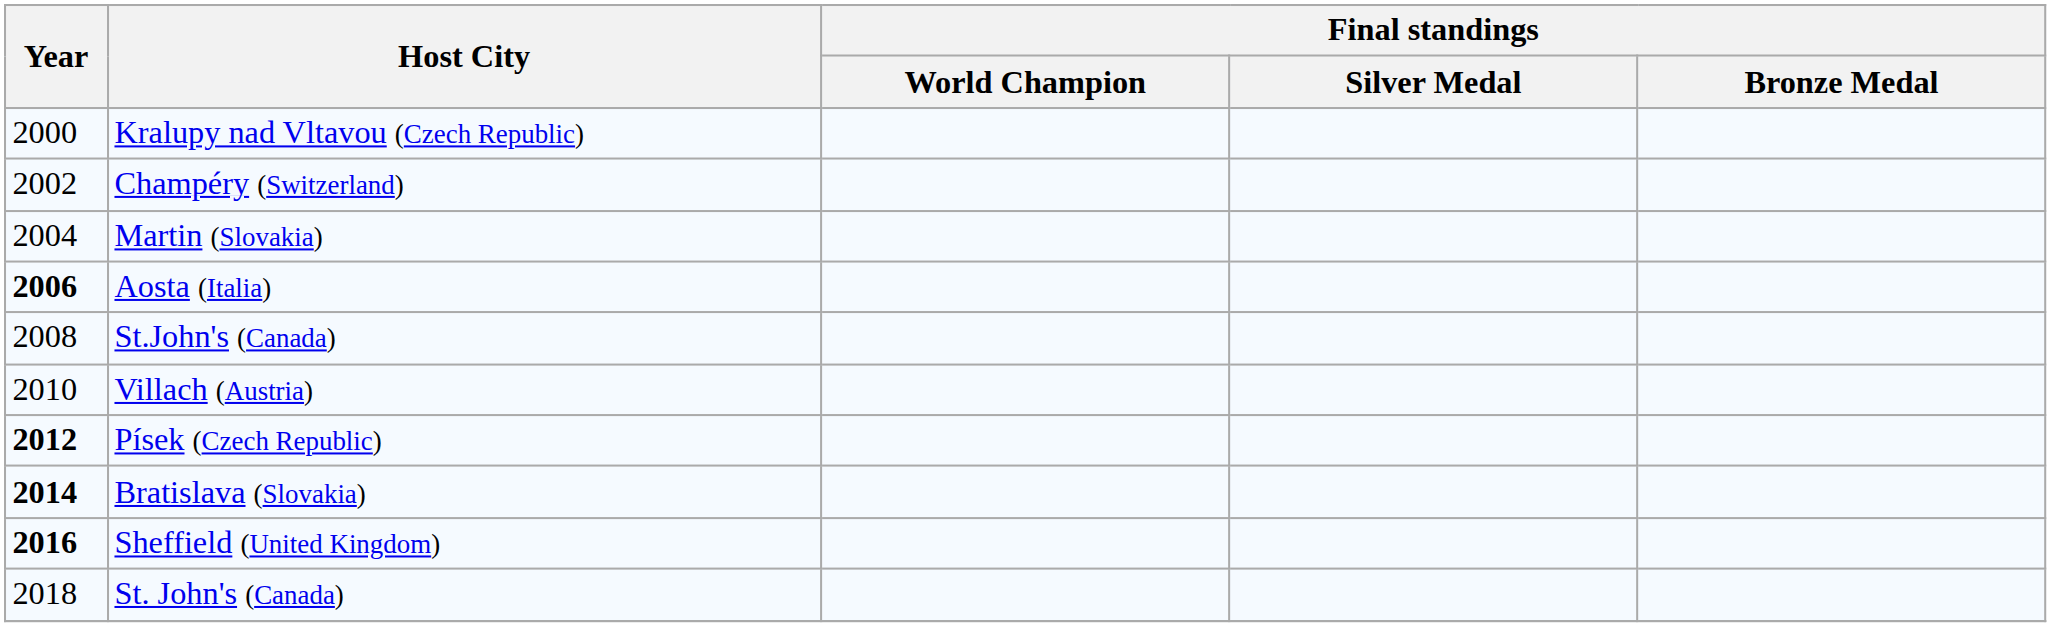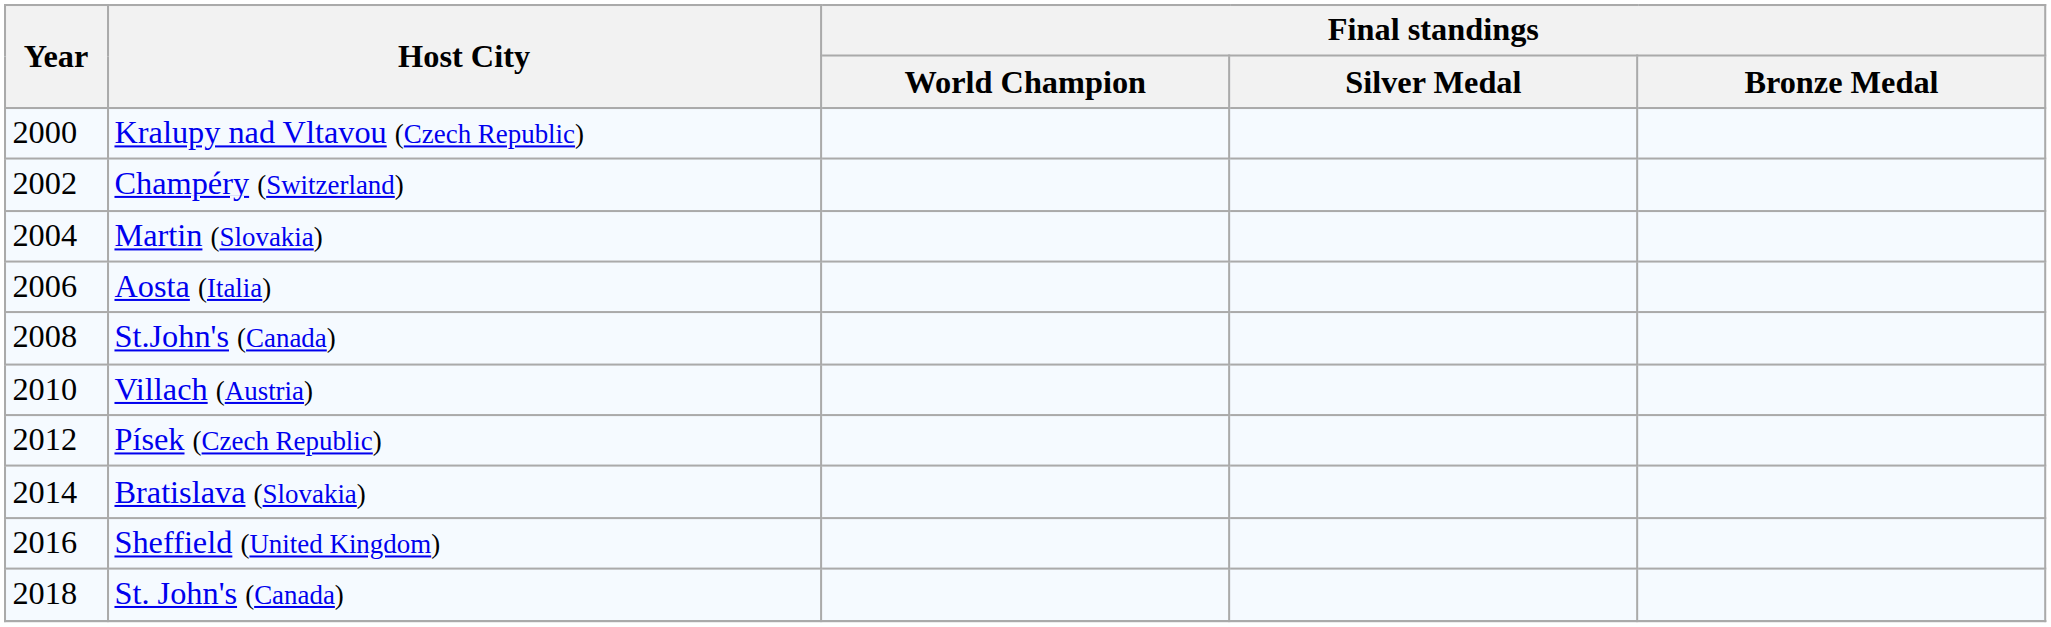(45, 286) bold -> (45, 286) normal
(45, 440) bold -> (45, 440) normal
(45, 491) bold -> (45, 491) normal
(45, 542) bold -> (45, 542) normal
